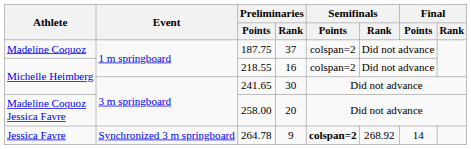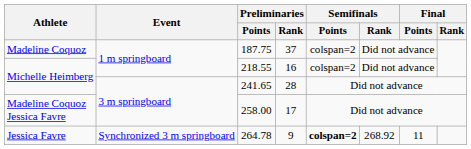(291, 86) 30 -> (291, 86) 28
(291, 111) 20 -> (291, 111) 17
(418, 135) 14 -> (418, 135) 11
